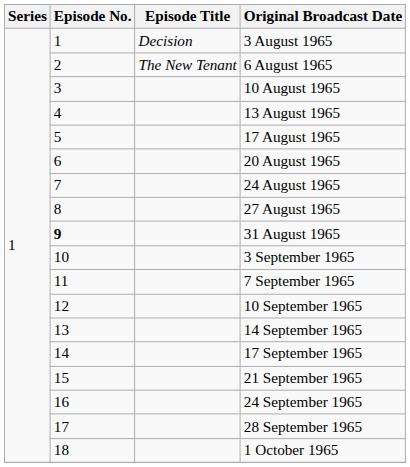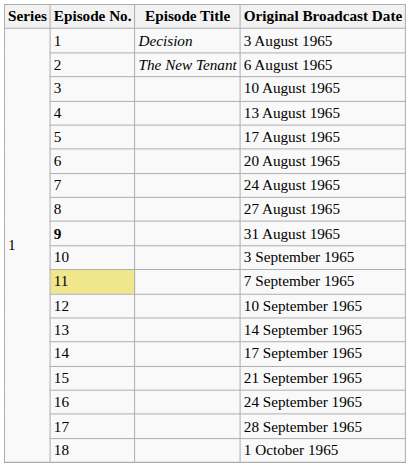(61, 281) no background -> (61, 281) khaki background
